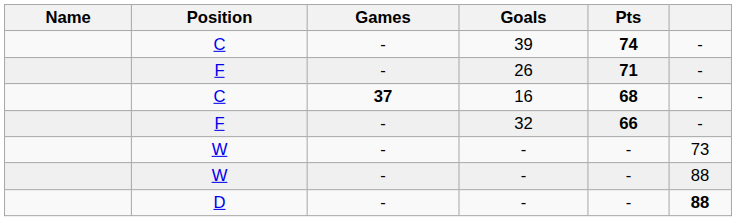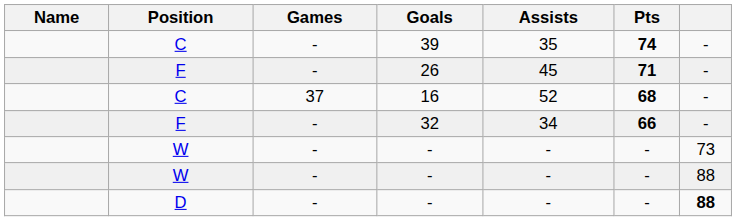+ column: (548, 17)
(383, 96) bold -> (315, 96) normal
